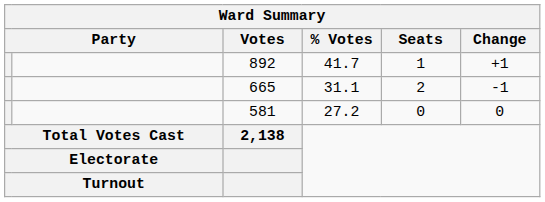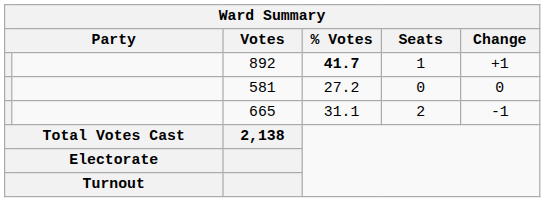(342, 65) normal -> (342, 65) bold
rows swapped: (262, 89) <-> (262, 113)
